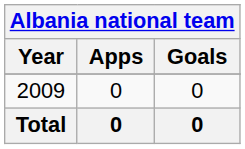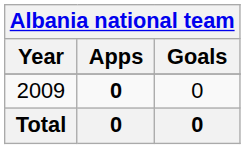(116, 90) normal -> (116, 90) bold
